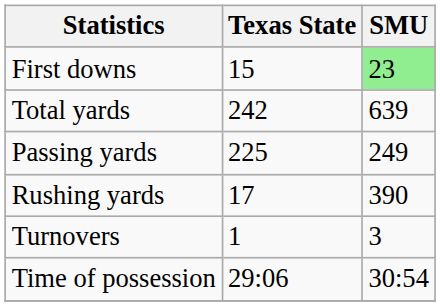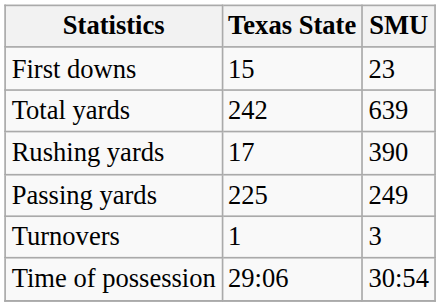(382, 68) lightgreen background -> (382, 68) no background
rows swapped: (88, 194) <-> (84, 152)
